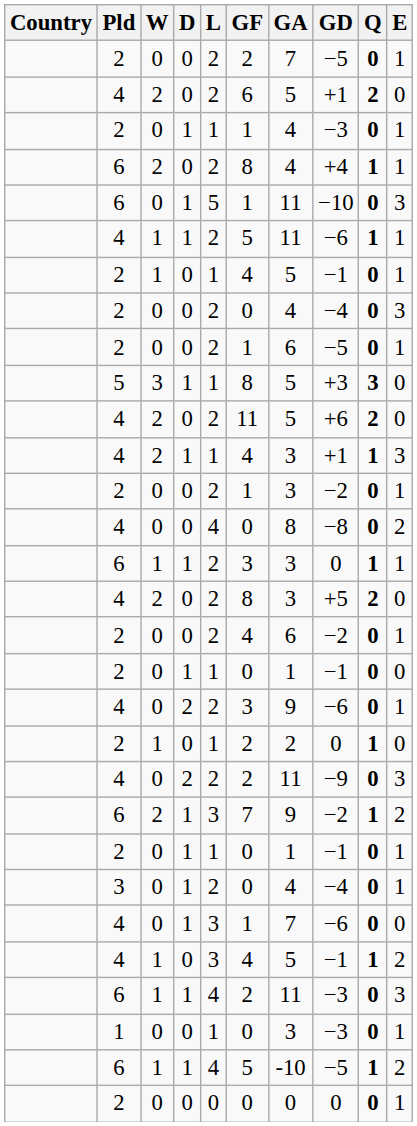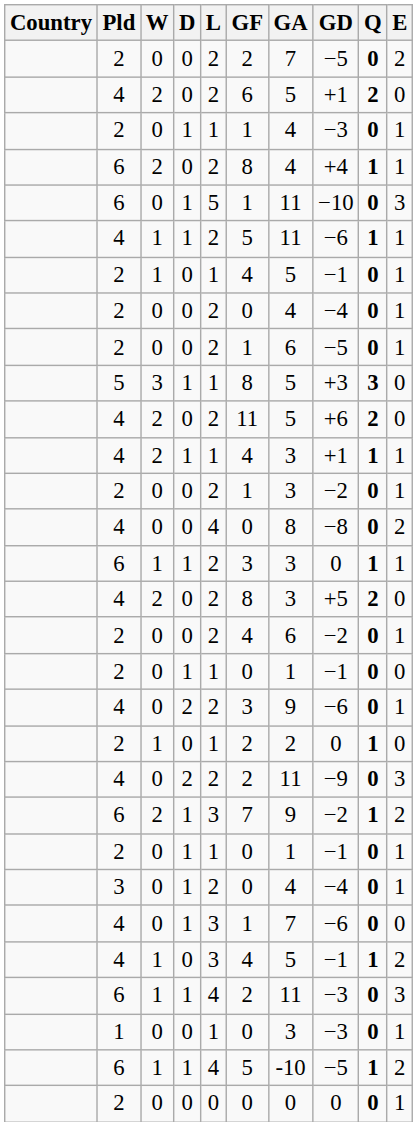(400, 58) 1 -> (400, 58) 2
(400, 310) 3 -> (400, 310) 1
(400, 454) 3 -> (400, 454) 1
